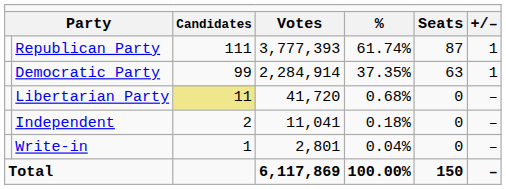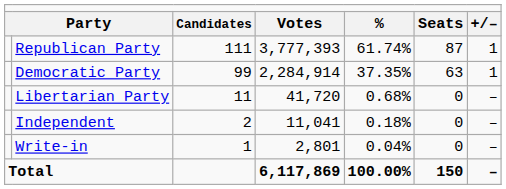(243, 98) khaki background -> (243, 98) no background
